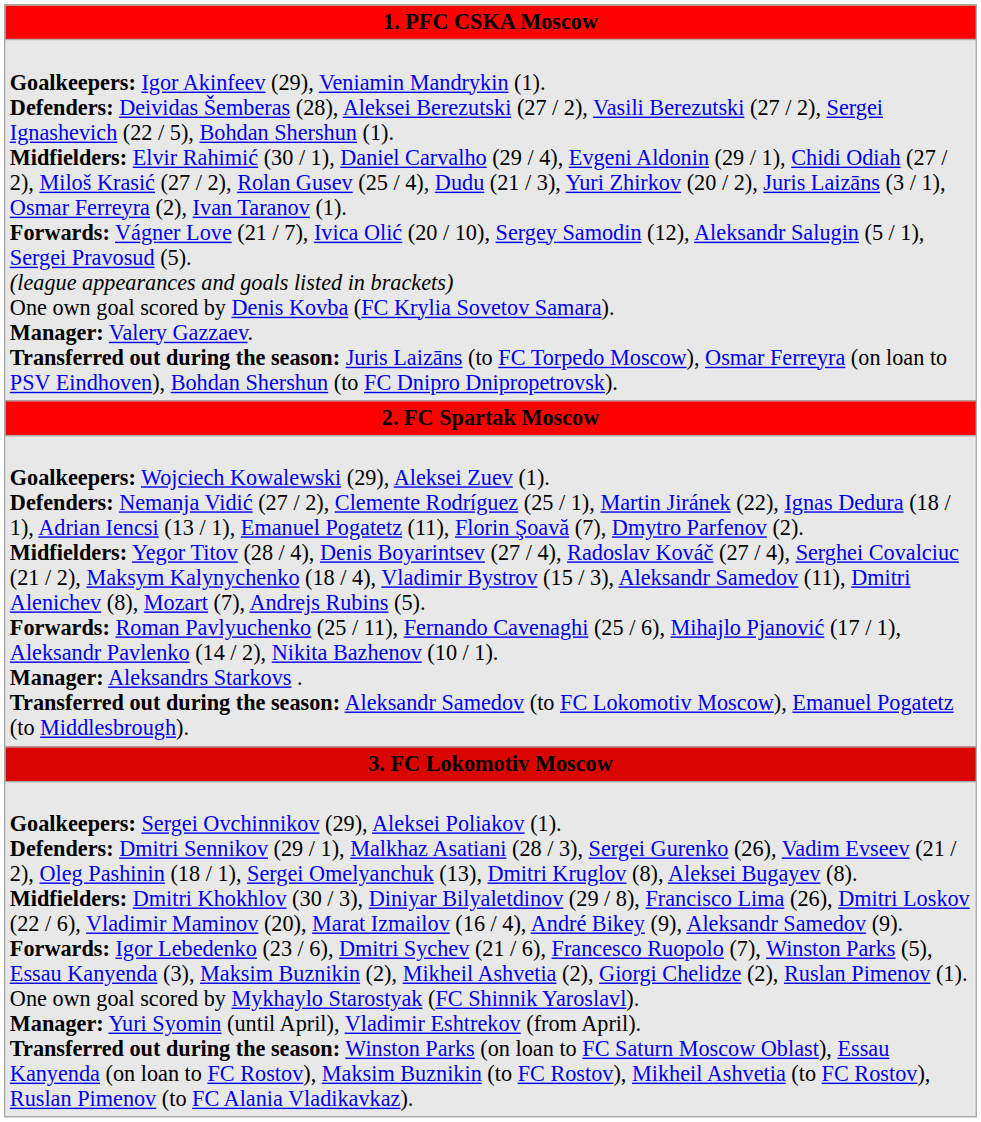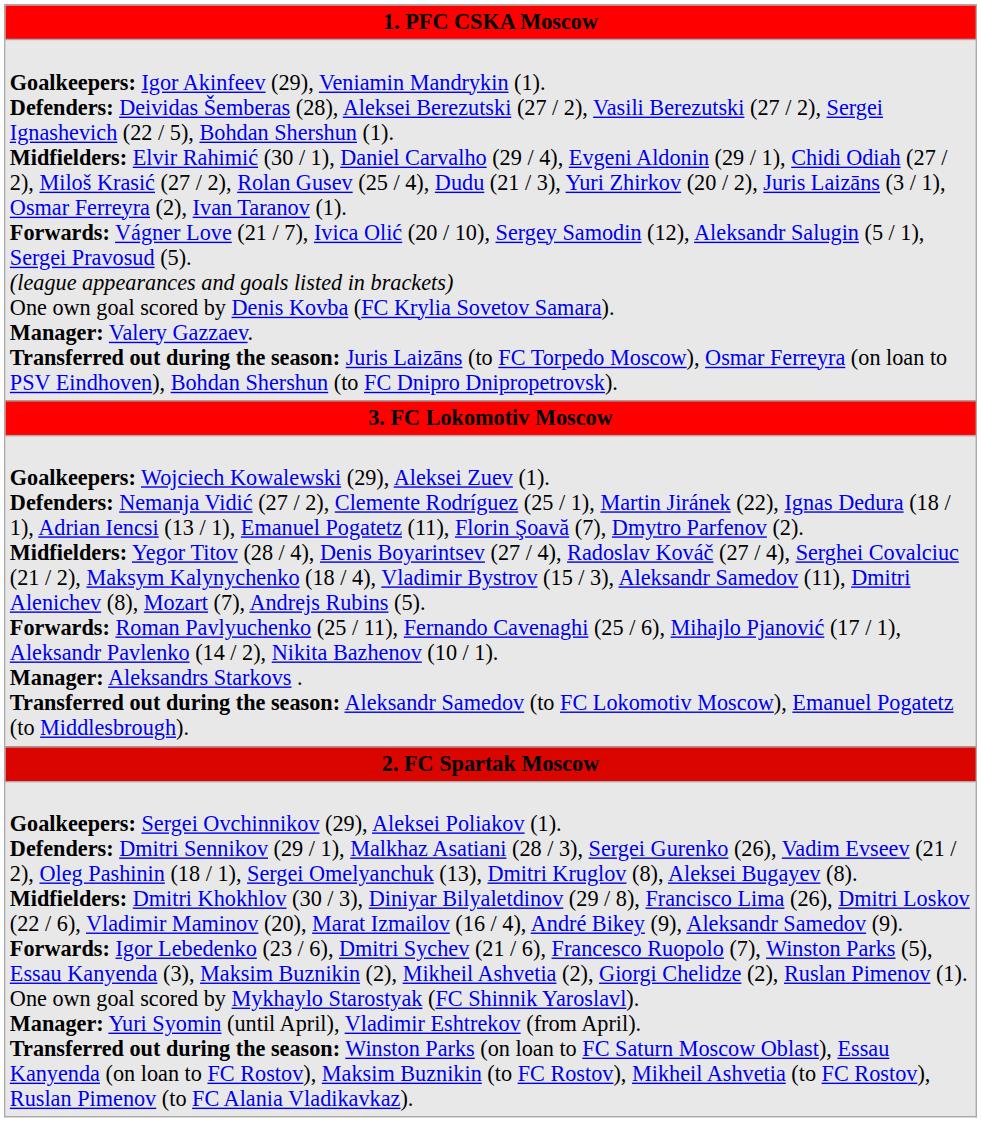(490, 417) 2. FC Spartak Moscow -> (490, 417) 3. FC Lokomotiv Moscow
(490, 763) 3. FC Lokomotiv Moscow -> (490, 763) 2. FC Spartak Moscow
